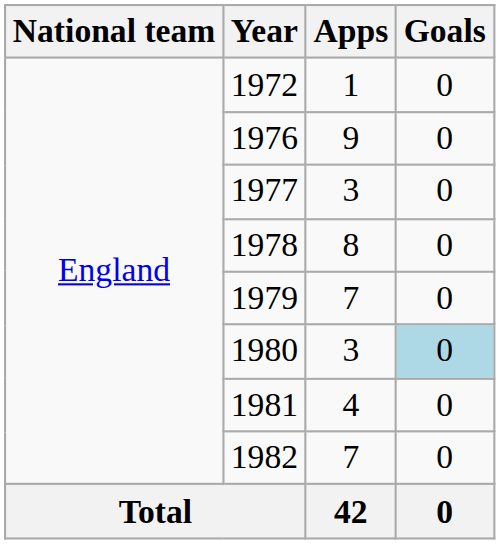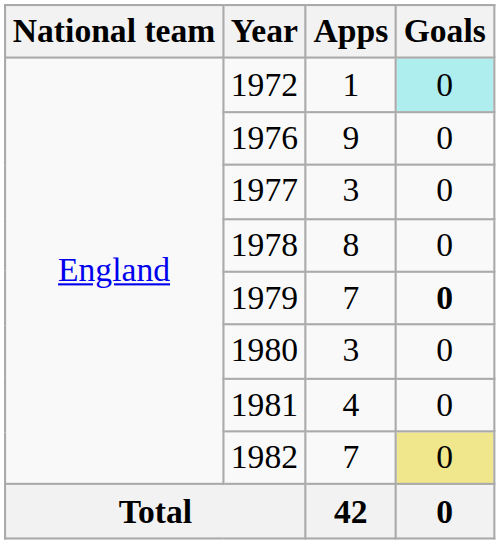(445, 84) no background -> (445, 84) paleturquoise background
(445, 297) normal -> (445, 297) bold
(445, 350) lightblue background -> (445, 350) no background
(445, 457) no background -> (445, 457) khaki background
